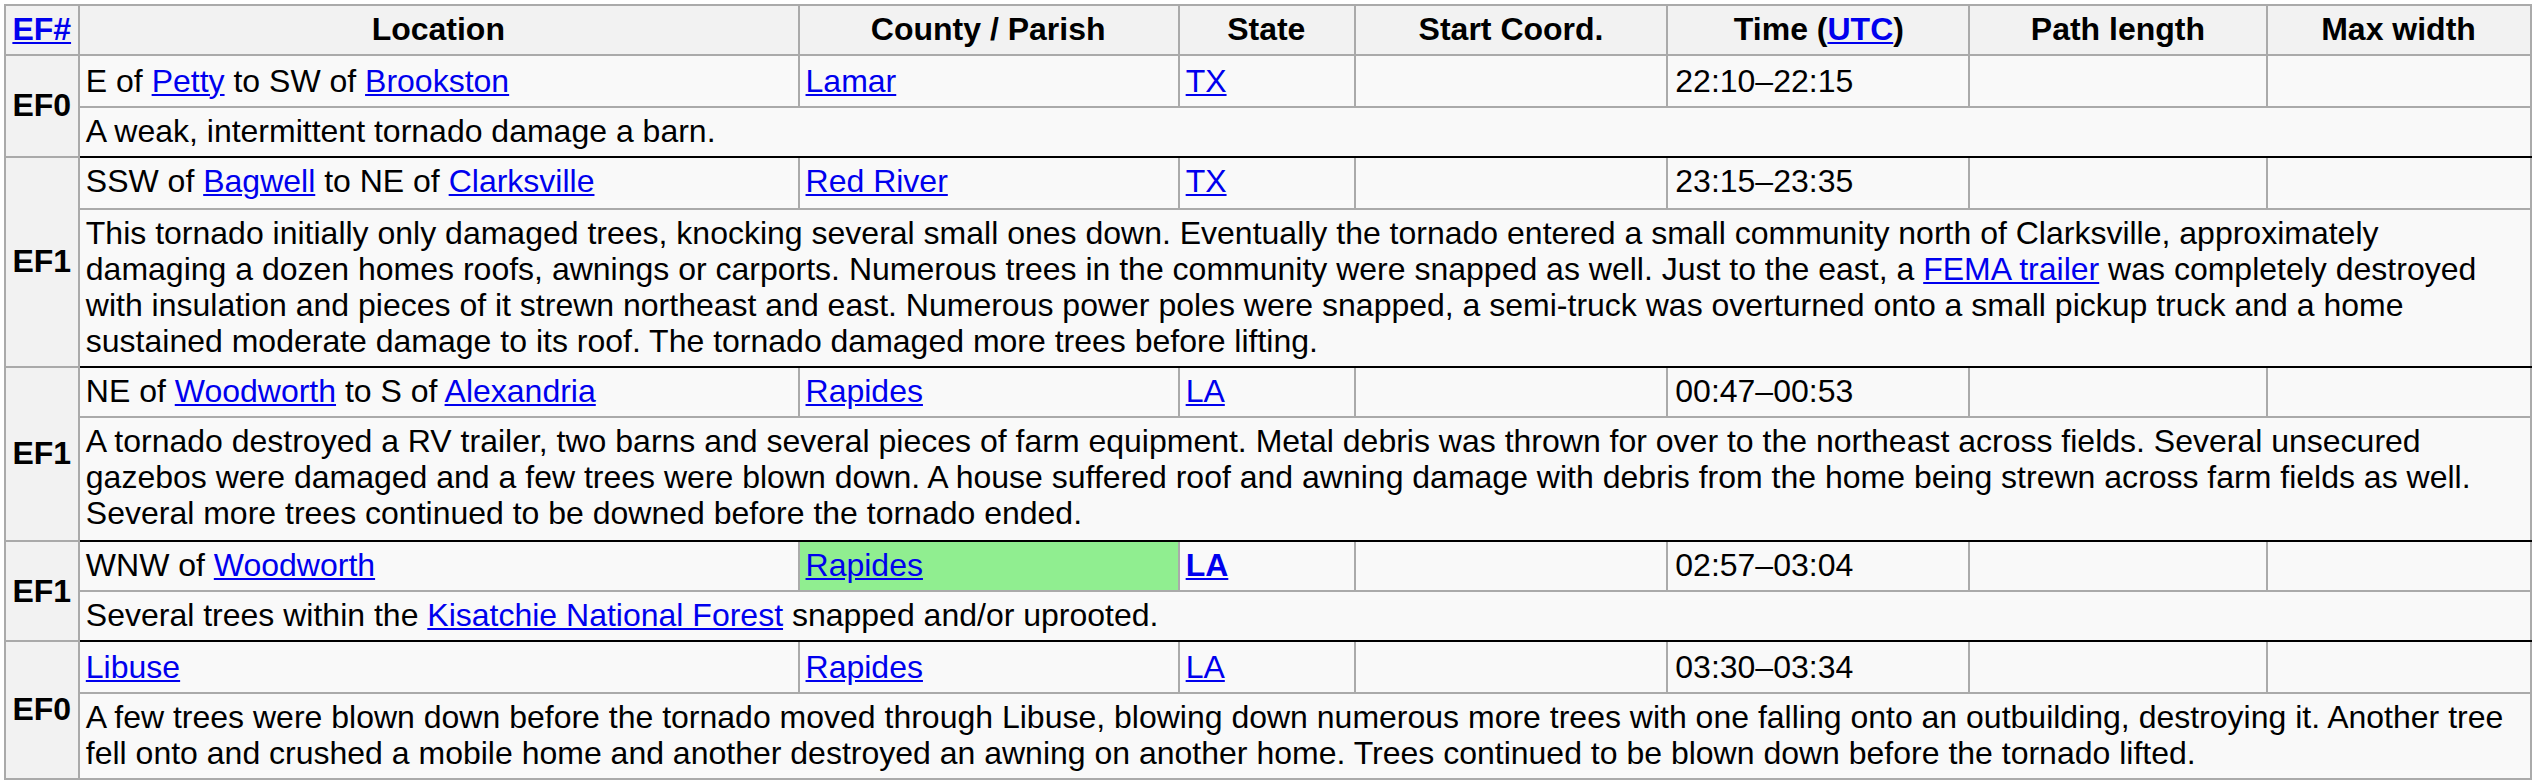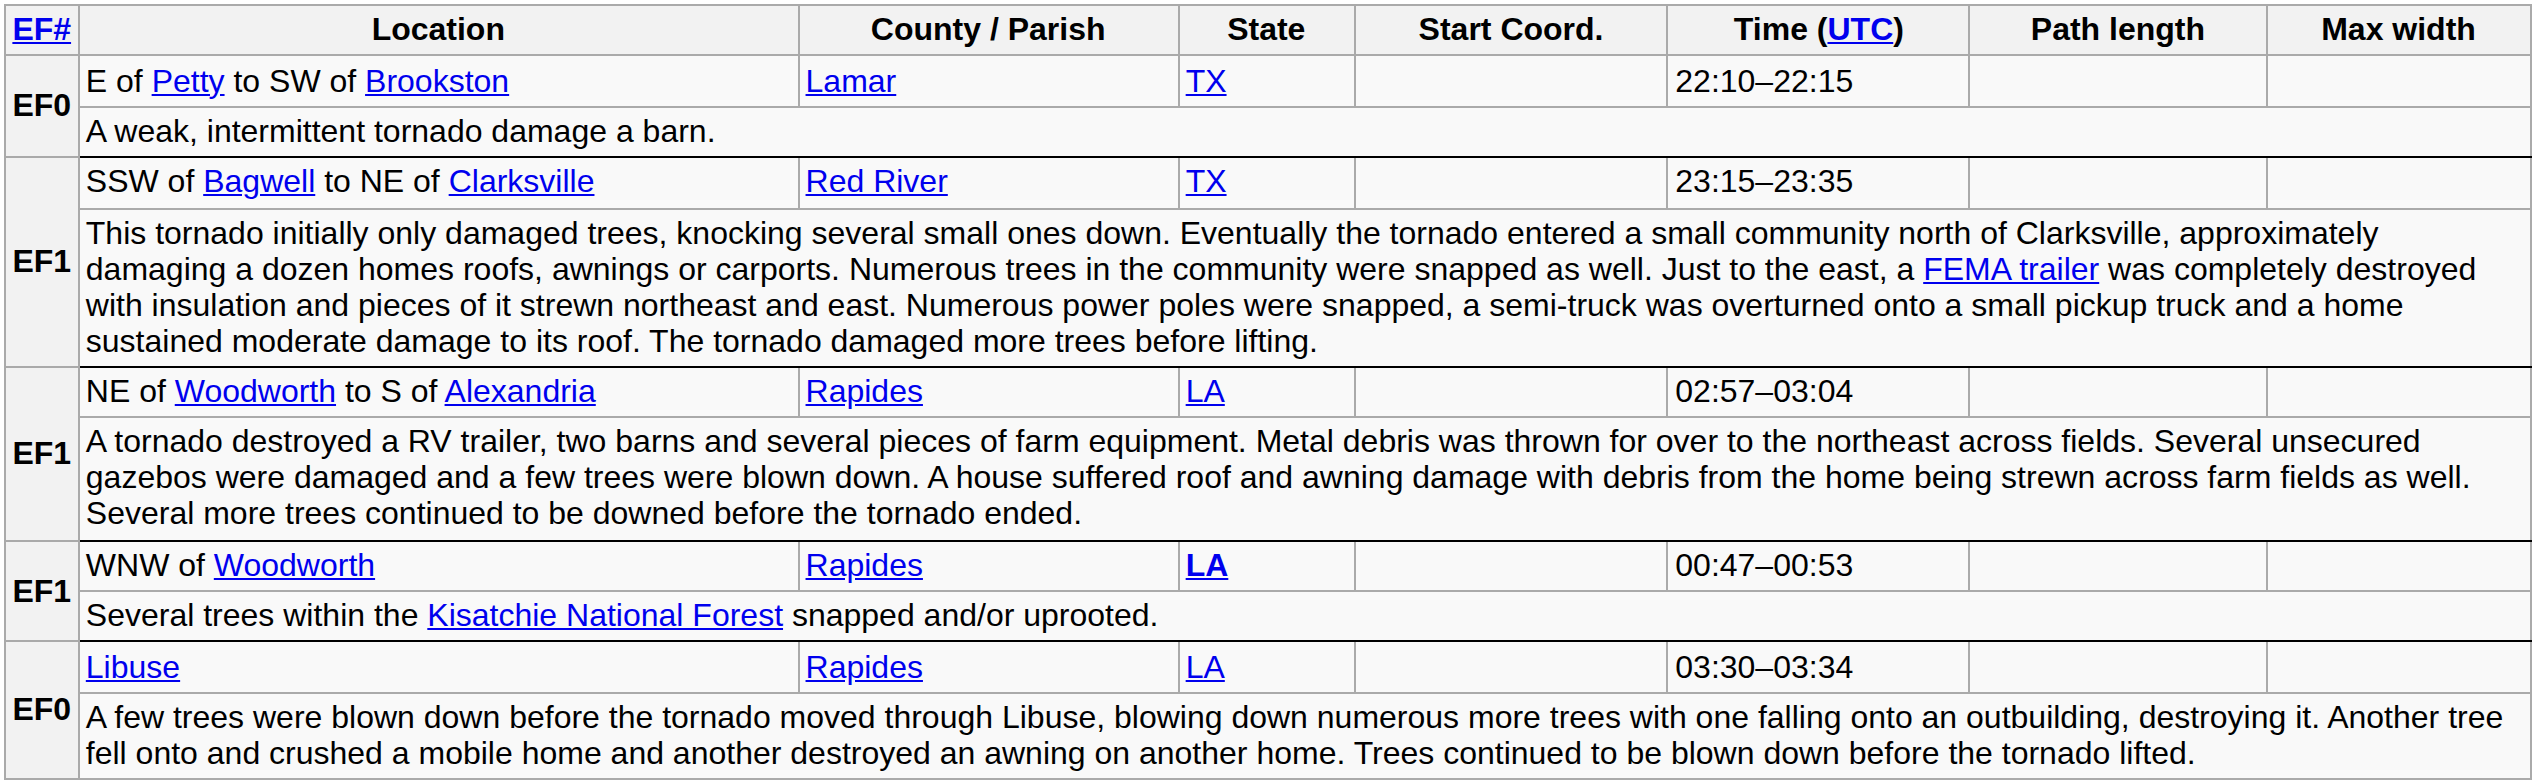(1764, 391) 00:47–00:53 -> (1764, 391) 02:57–03:04
(864, 565) lightgreen background -> (864, 565) no background
(1764, 565) 02:57–03:04 -> (1764, 565) 00:47–00:53
